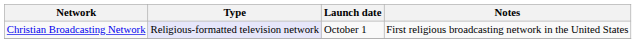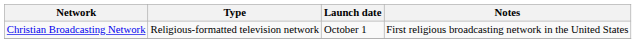(235, 30) lavender background -> (235, 30) no background
